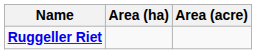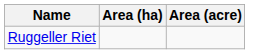(55, 37) bold -> (52, 37) normal
